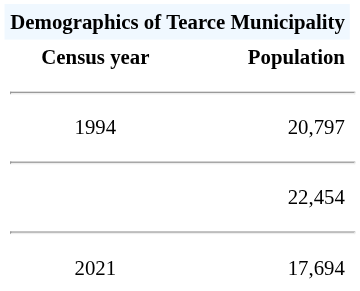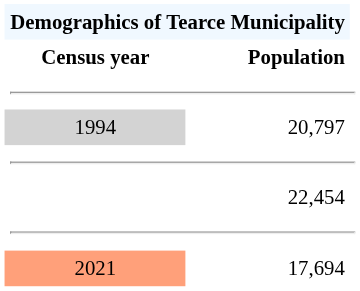(95, 127) no background -> (95, 127) lightgrey background
(95, 267) no background -> (95, 267) lightsalmon background
